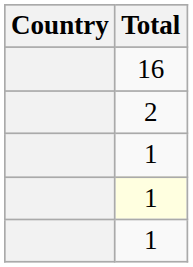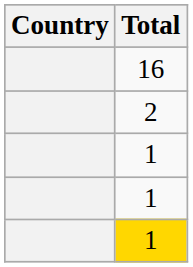(151, 197) lightyellow background -> (151, 197) no background
(151, 240) no background -> (151, 240) gold background
